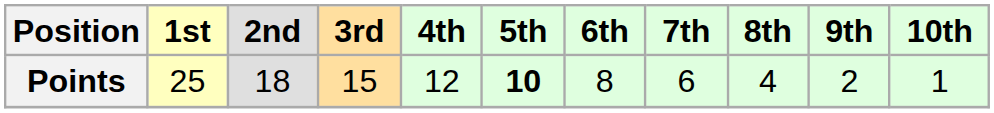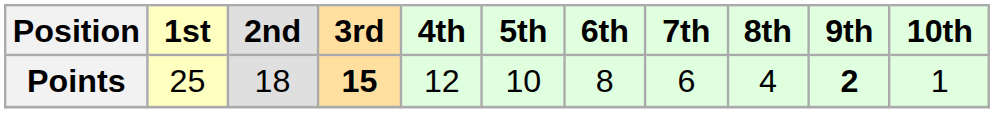(359, 81) normal -> (359, 81) bold
(523, 81) bold -> (523, 81) normal
(849, 81) normal -> (849, 81) bold
